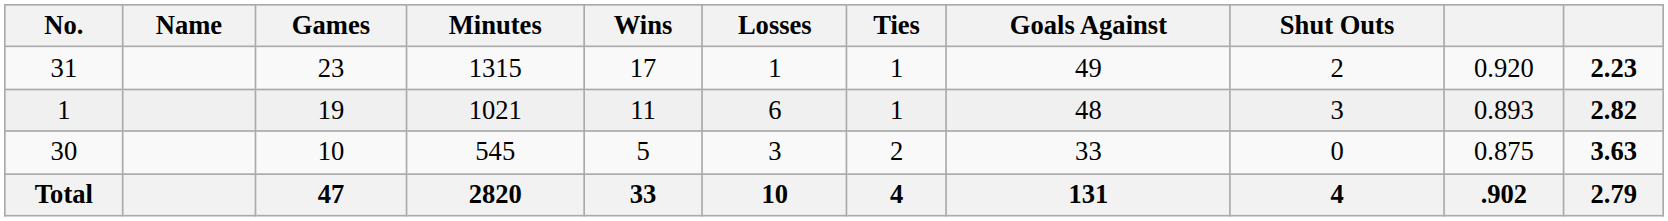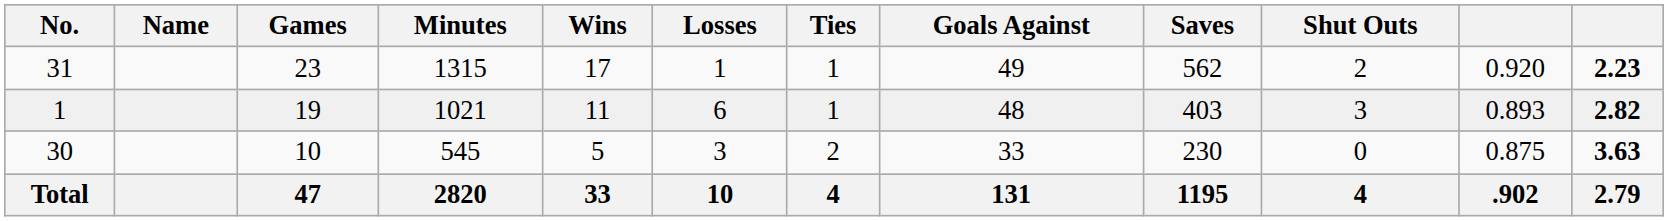+ column: (1202, 25)
